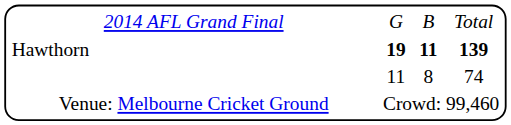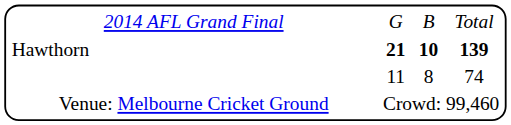(396, 49) 19 -> (396, 49) 21
(428, 49) 11 -> (429, 49) 10
